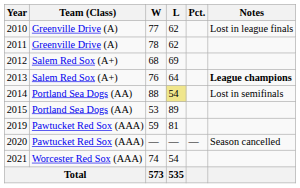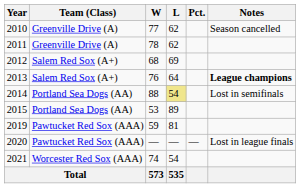(252, 28) Lost in league finals -> (245, 28) Season cancelled
(245, 142) Season cancelled -> (252, 142) Lost in league finals
